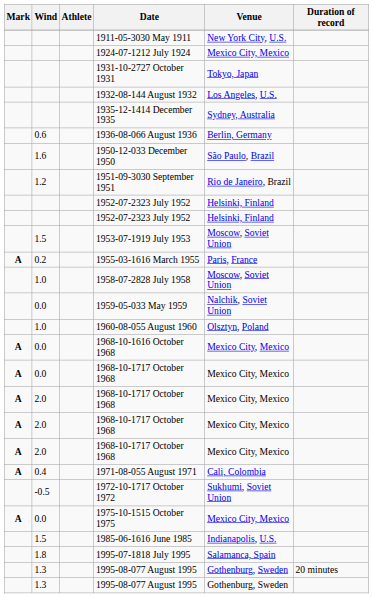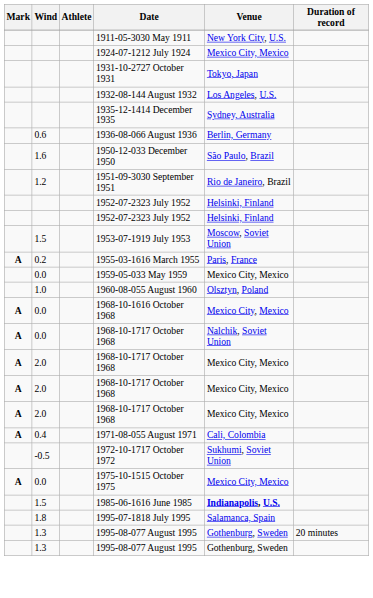- row: (40, 280)
(237, 306) Nalchik, Soviet Union -> (248, 274) Mexico City, Mexico
(248, 373) Mexico City, Mexico -> (237, 336) Nalchik, Soviet Union
(242, 539) normal -> (243, 502) bold
